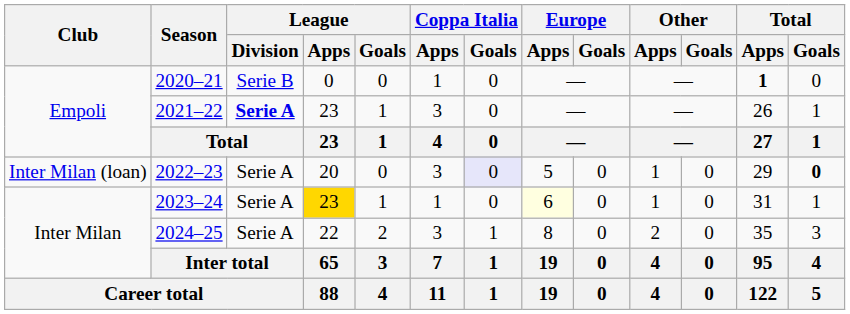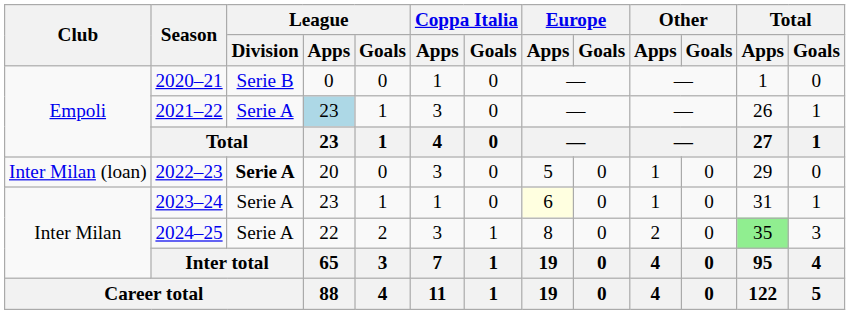(763, 80) bold -> (763, 80) normal
(265, 111) bold -> (265, 111) normal
(329, 111) no background -> (329, 111) lightblue background
(265, 171) normal -> (265, 171) bold
(493, 171) lavender background -> (493, 171) no background
(816, 171) bold -> (816, 171) normal
(329, 202) gold background -> (329, 202) no background
(763, 232) no background -> (763, 232) lightgreen background
